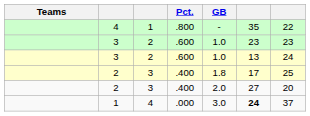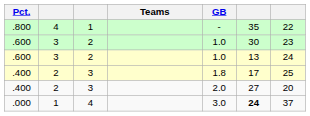columns swapped: (52, 12) <-> (185, 12)
(254, 42) 23 -> (254, 42) 30
